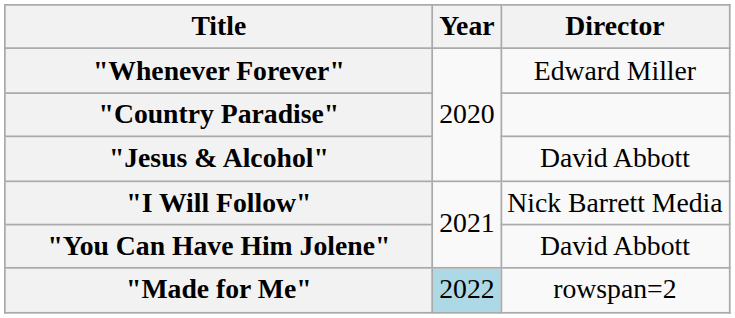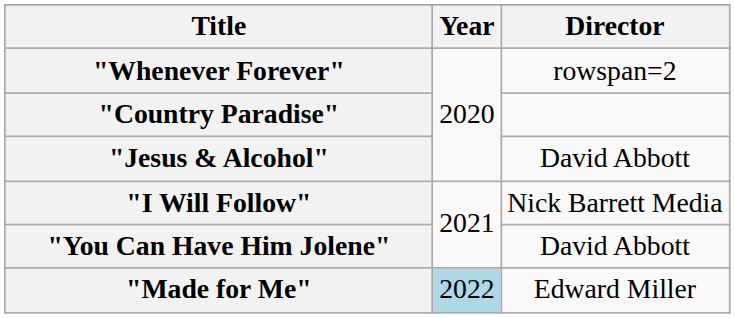(615, 70) Edward Miller -> (615, 70) rowspan=2
(615, 289) rowspan=2 -> (615, 289) Edward Miller
